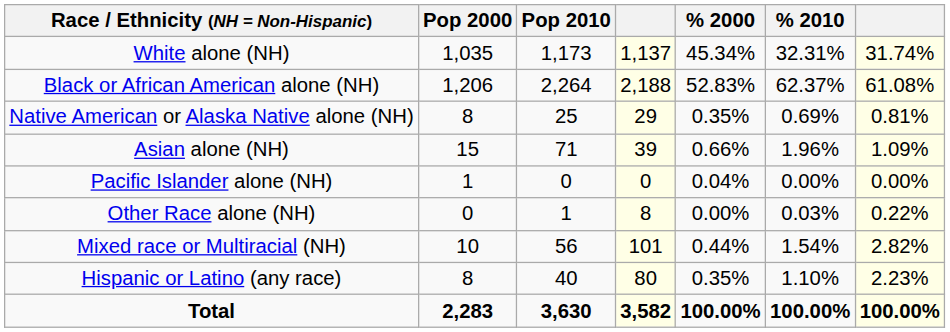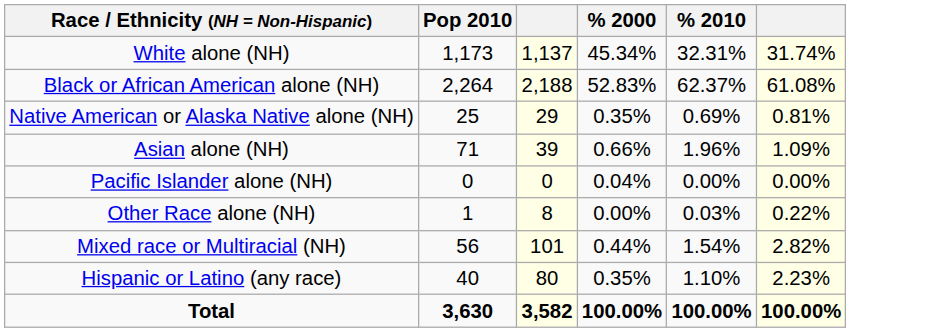- column: (468, 20)
